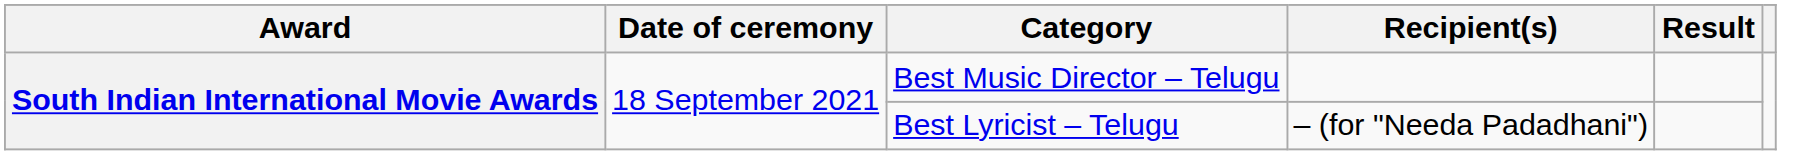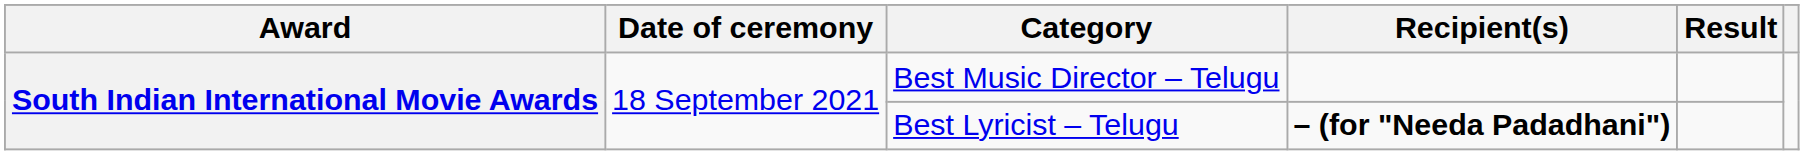(1471, 125) normal -> (1482, 125) bold
